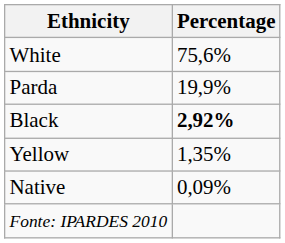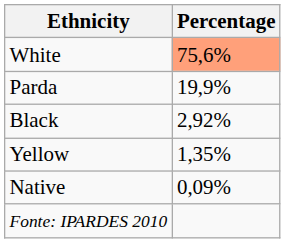(204, 54) no background -> (204, 54) lightsalmon background
(206, 120) bold -> (204, 120) normal
